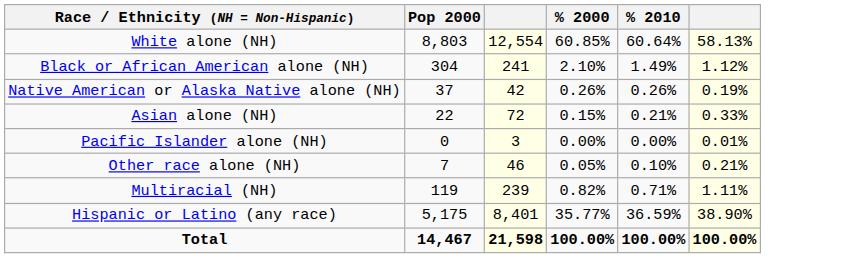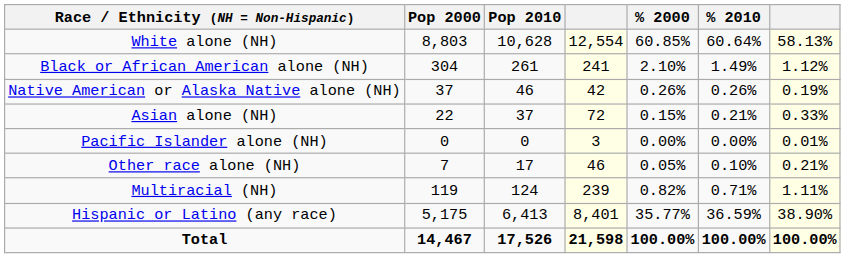+ column: (525, 17)
